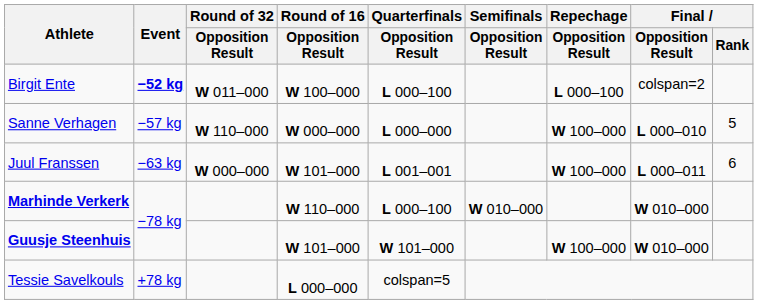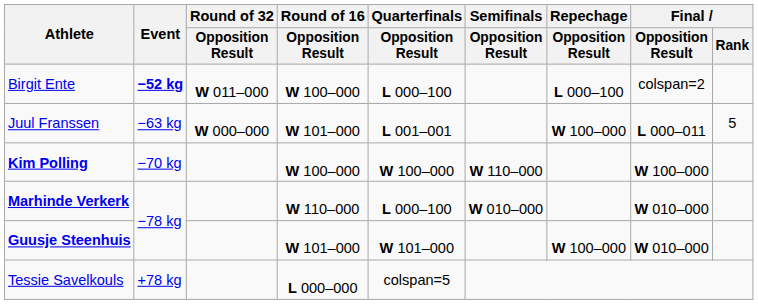- row: (62, 123)
(732, 163) 6 -> (732, 123) 5
+ row: (48, 163)
